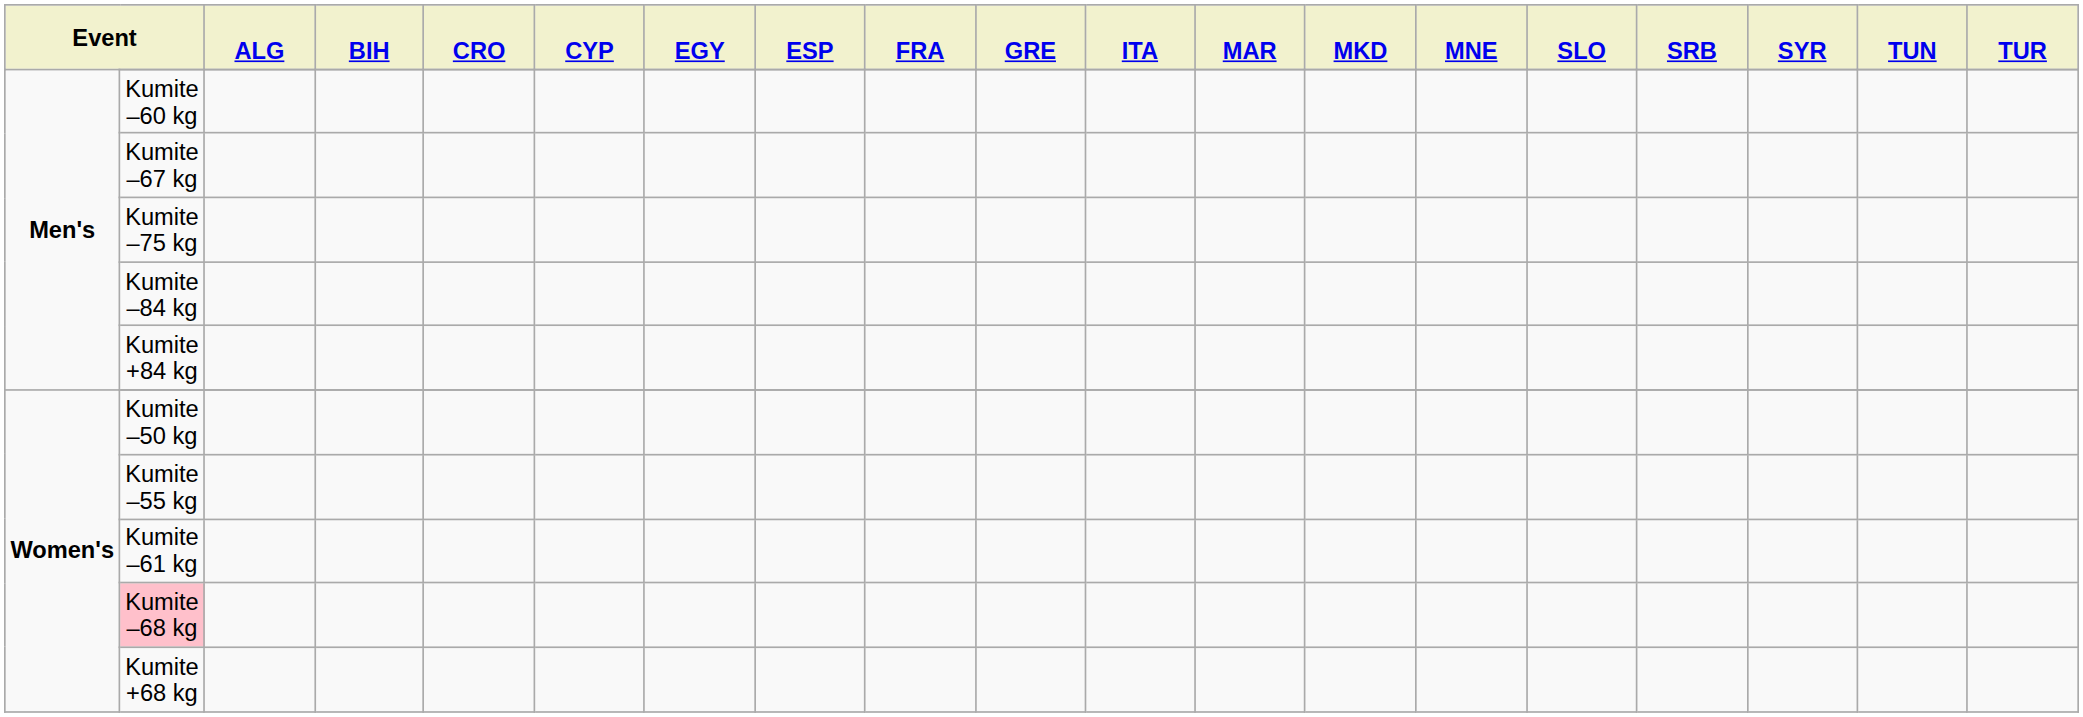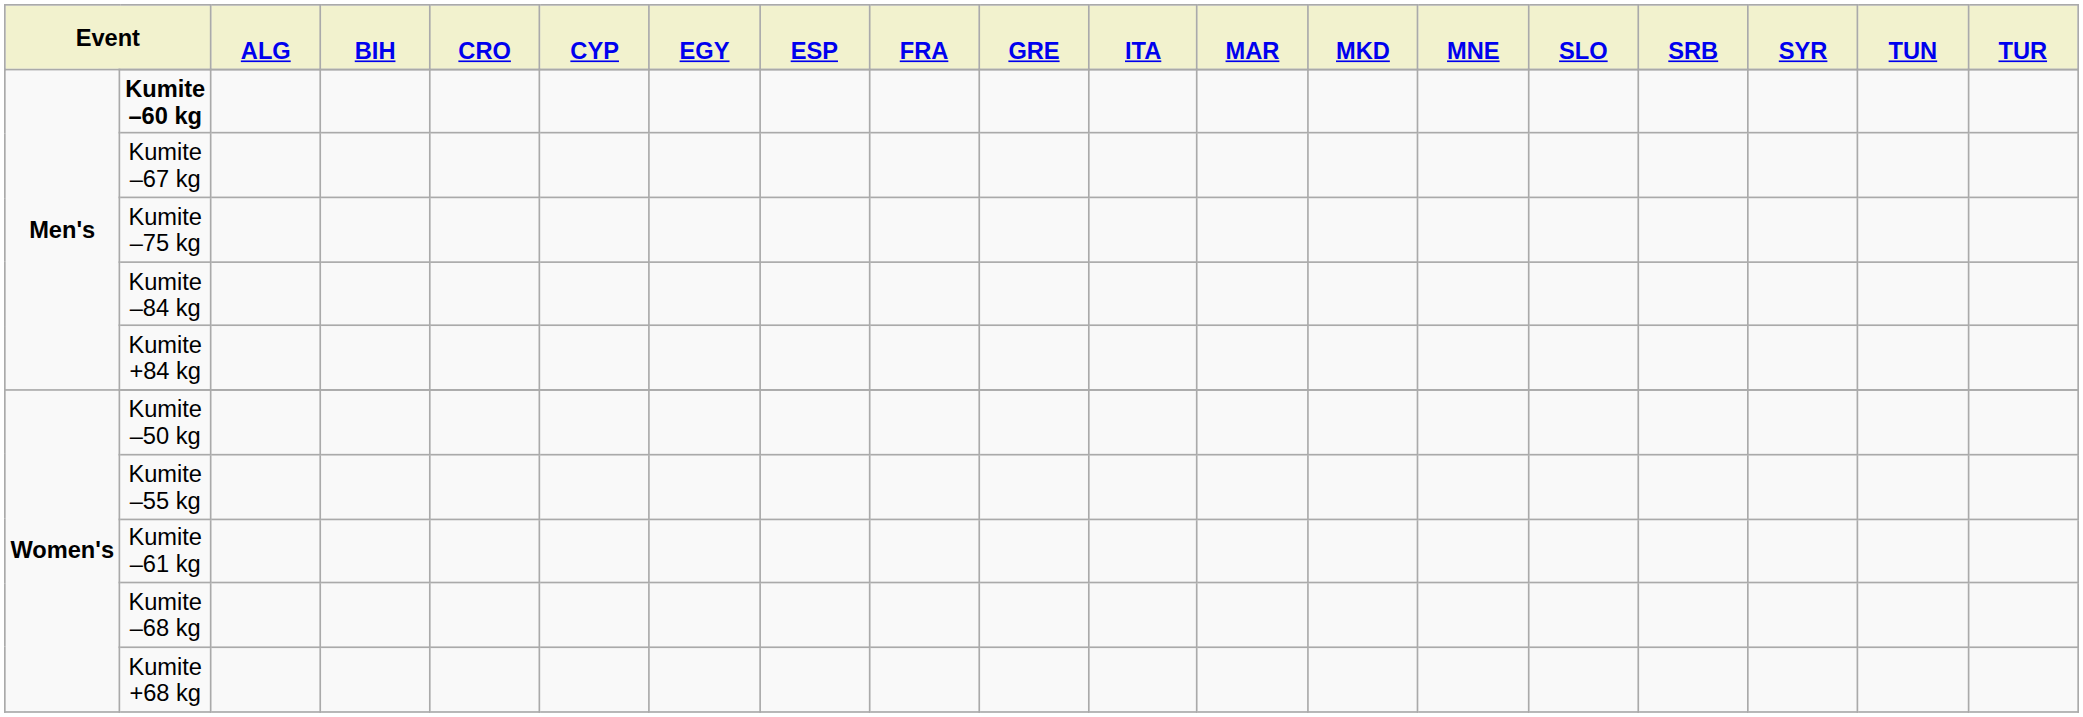(162, 101) normal -> (165, 101) bold
(162, 615) pink background -> (165, 615) no background
